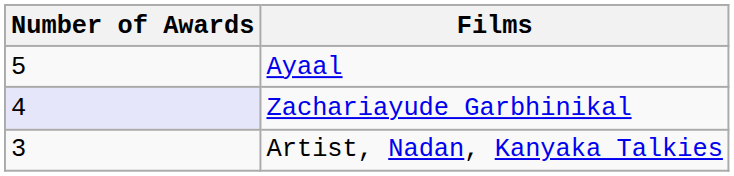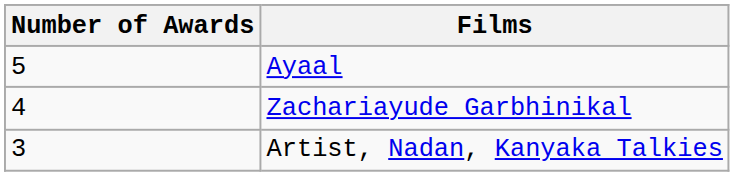(19, 108) lavender background -> (19, 108) no background
